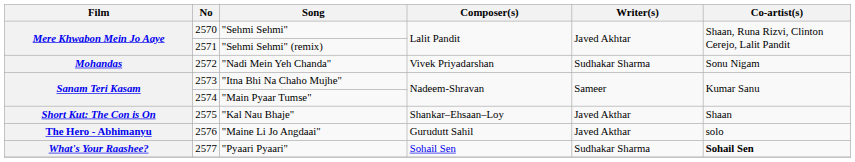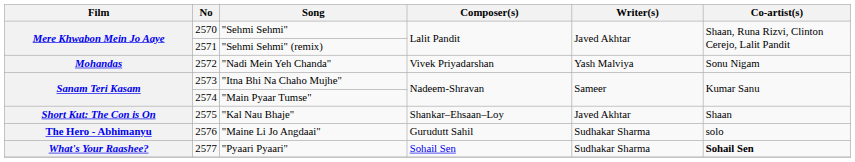(612, 64) Sudhakar Sharma -> (604, 64) Yash Malviya
(602, 115) Javed Akthar -> (602, 115) Javed Akhtar
(602, 132) Javed Akthar -> (612, 132) Sudhakar Sharma
